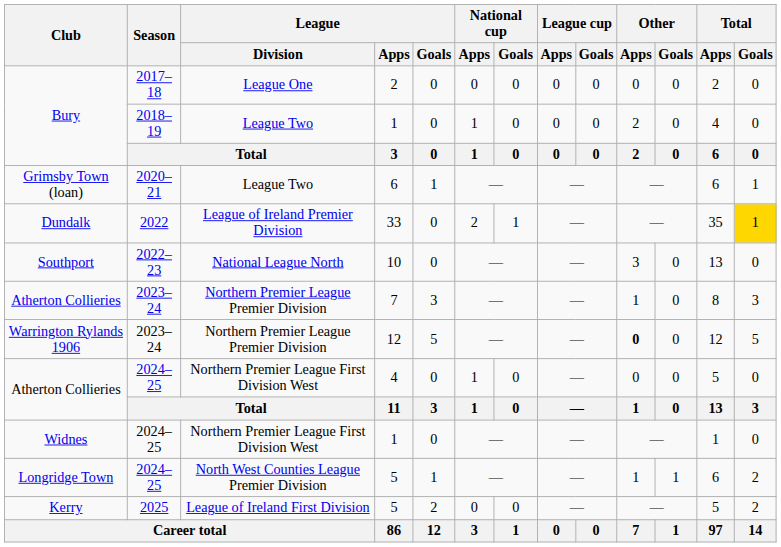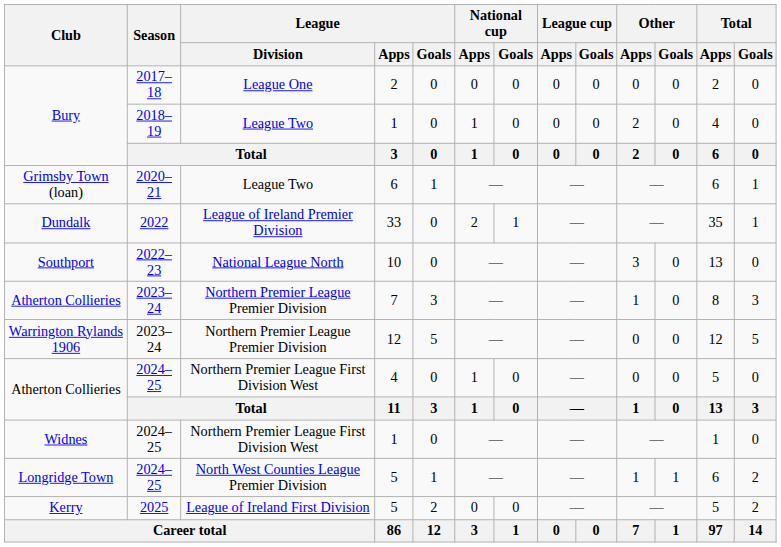(755, 223) gold background -> (755, 223) no background
(636, 339) bold -> (636, 339) normal
